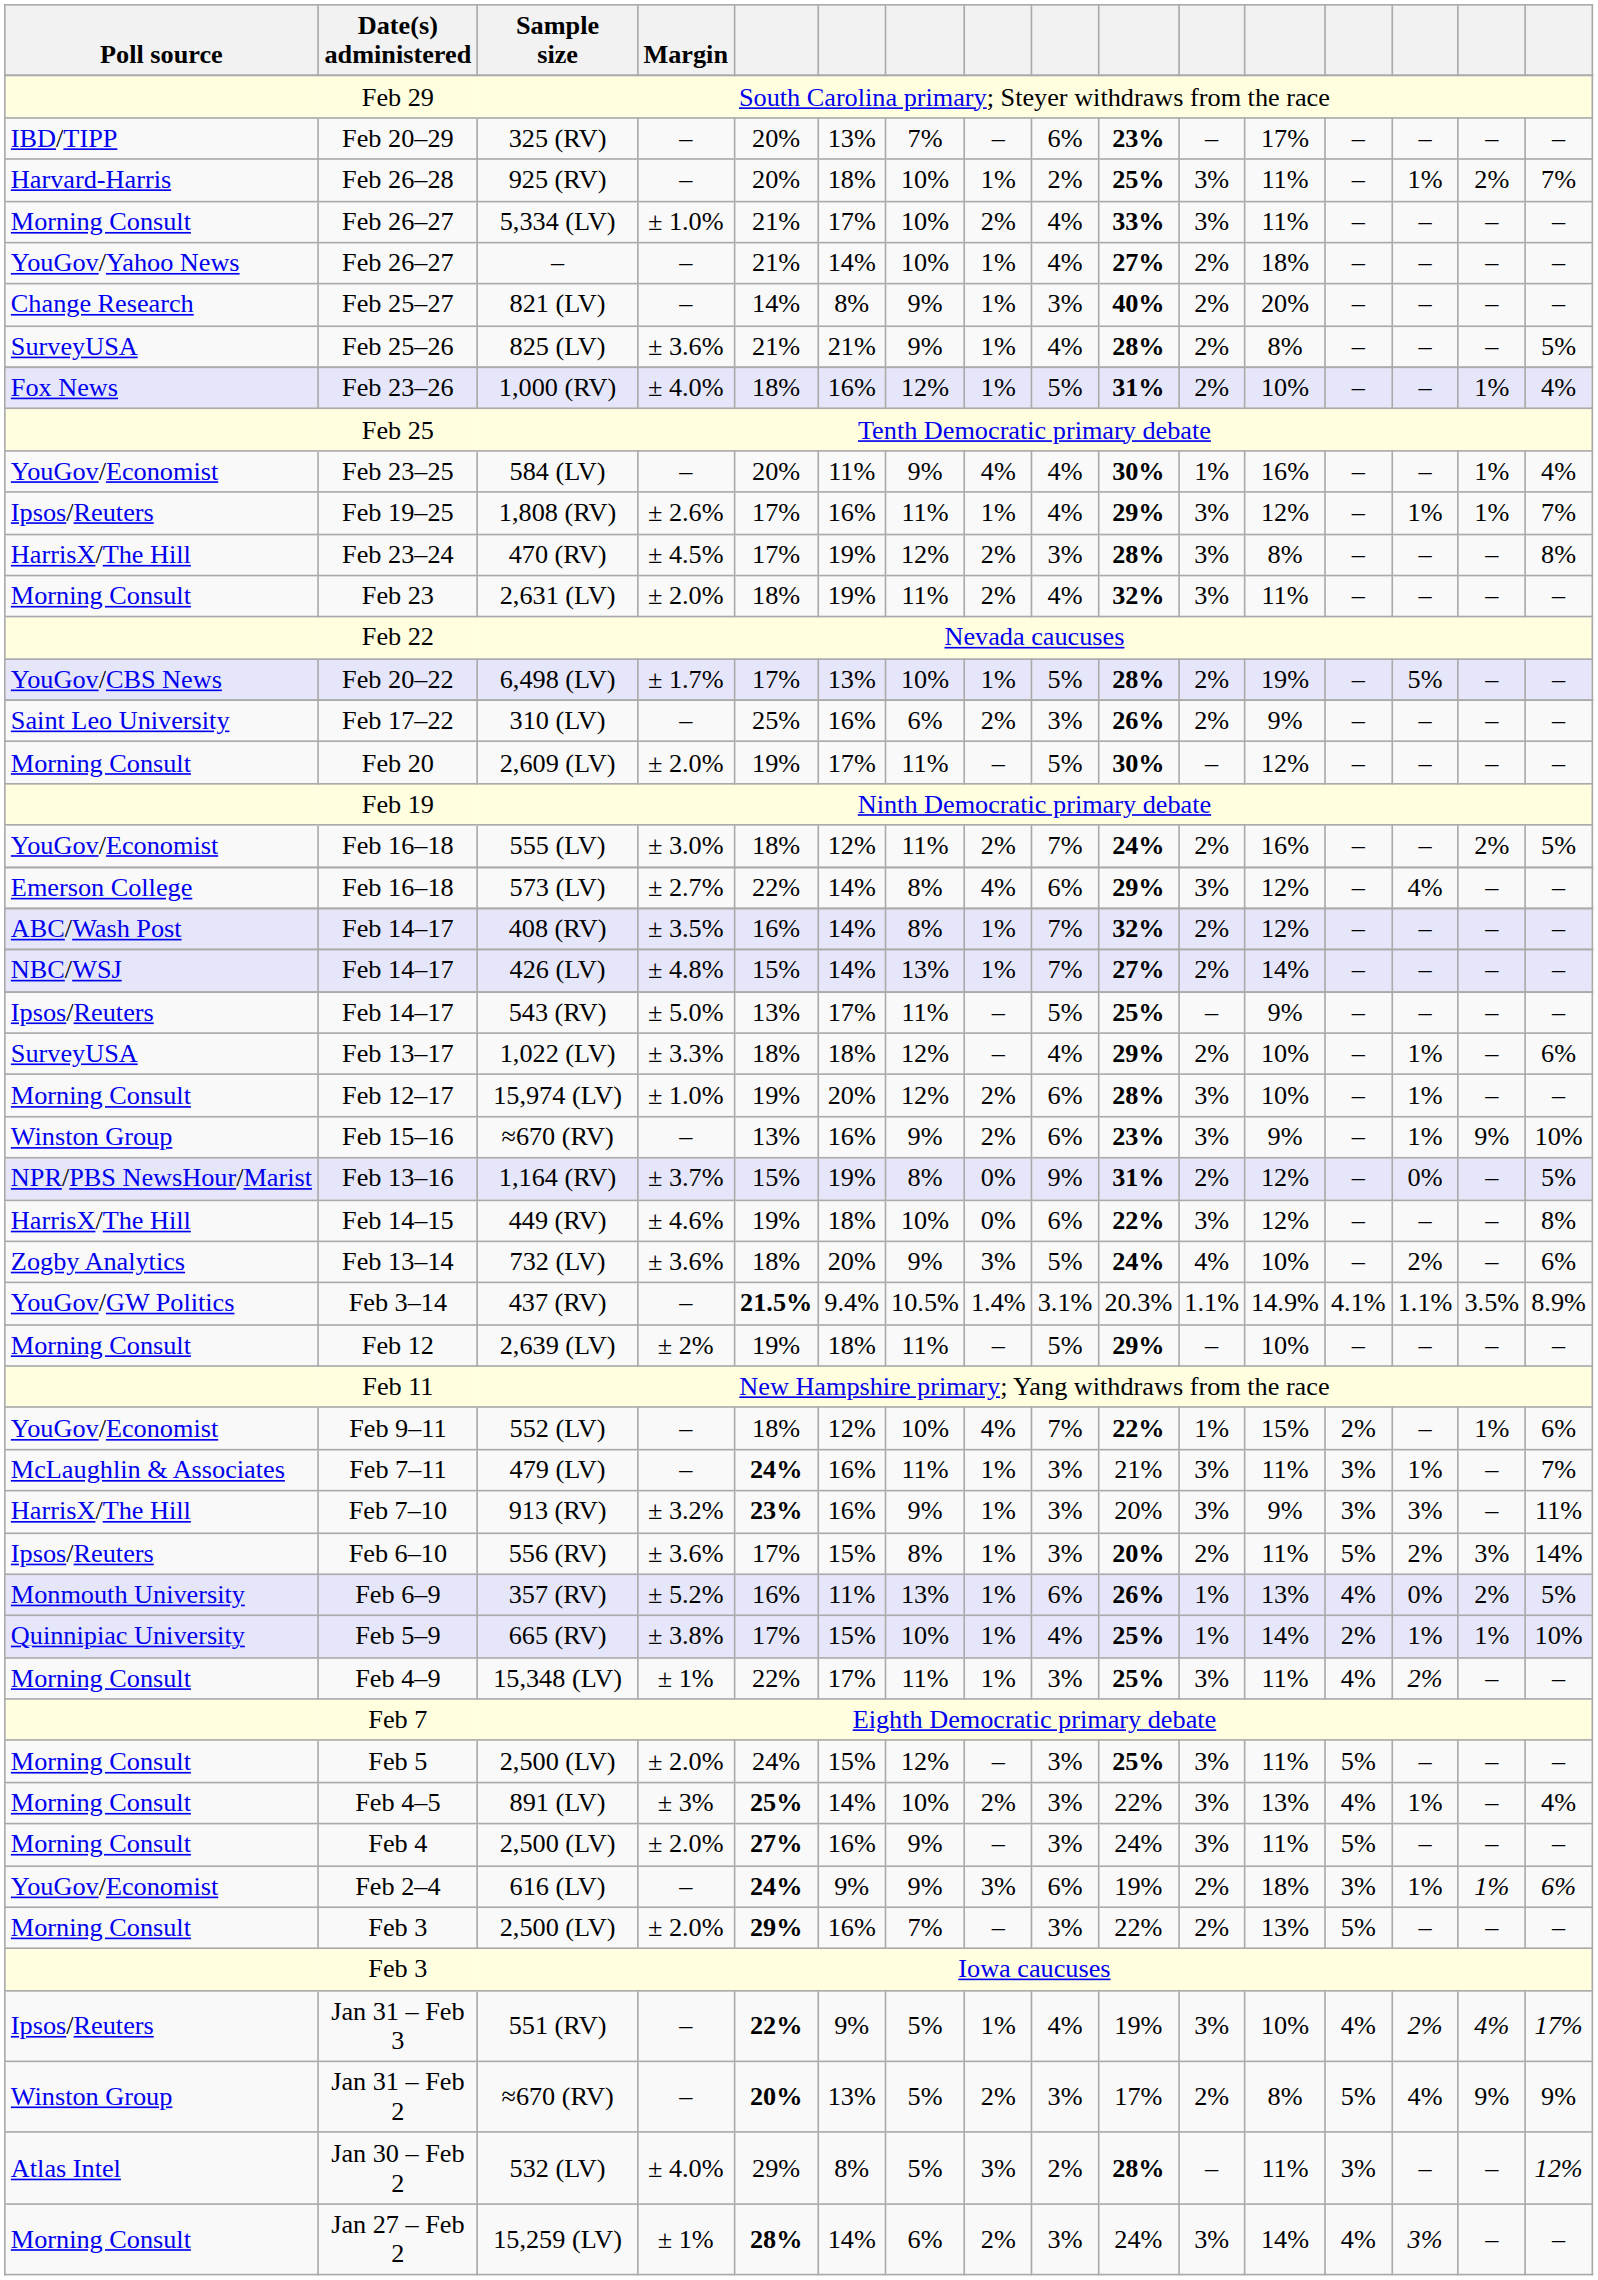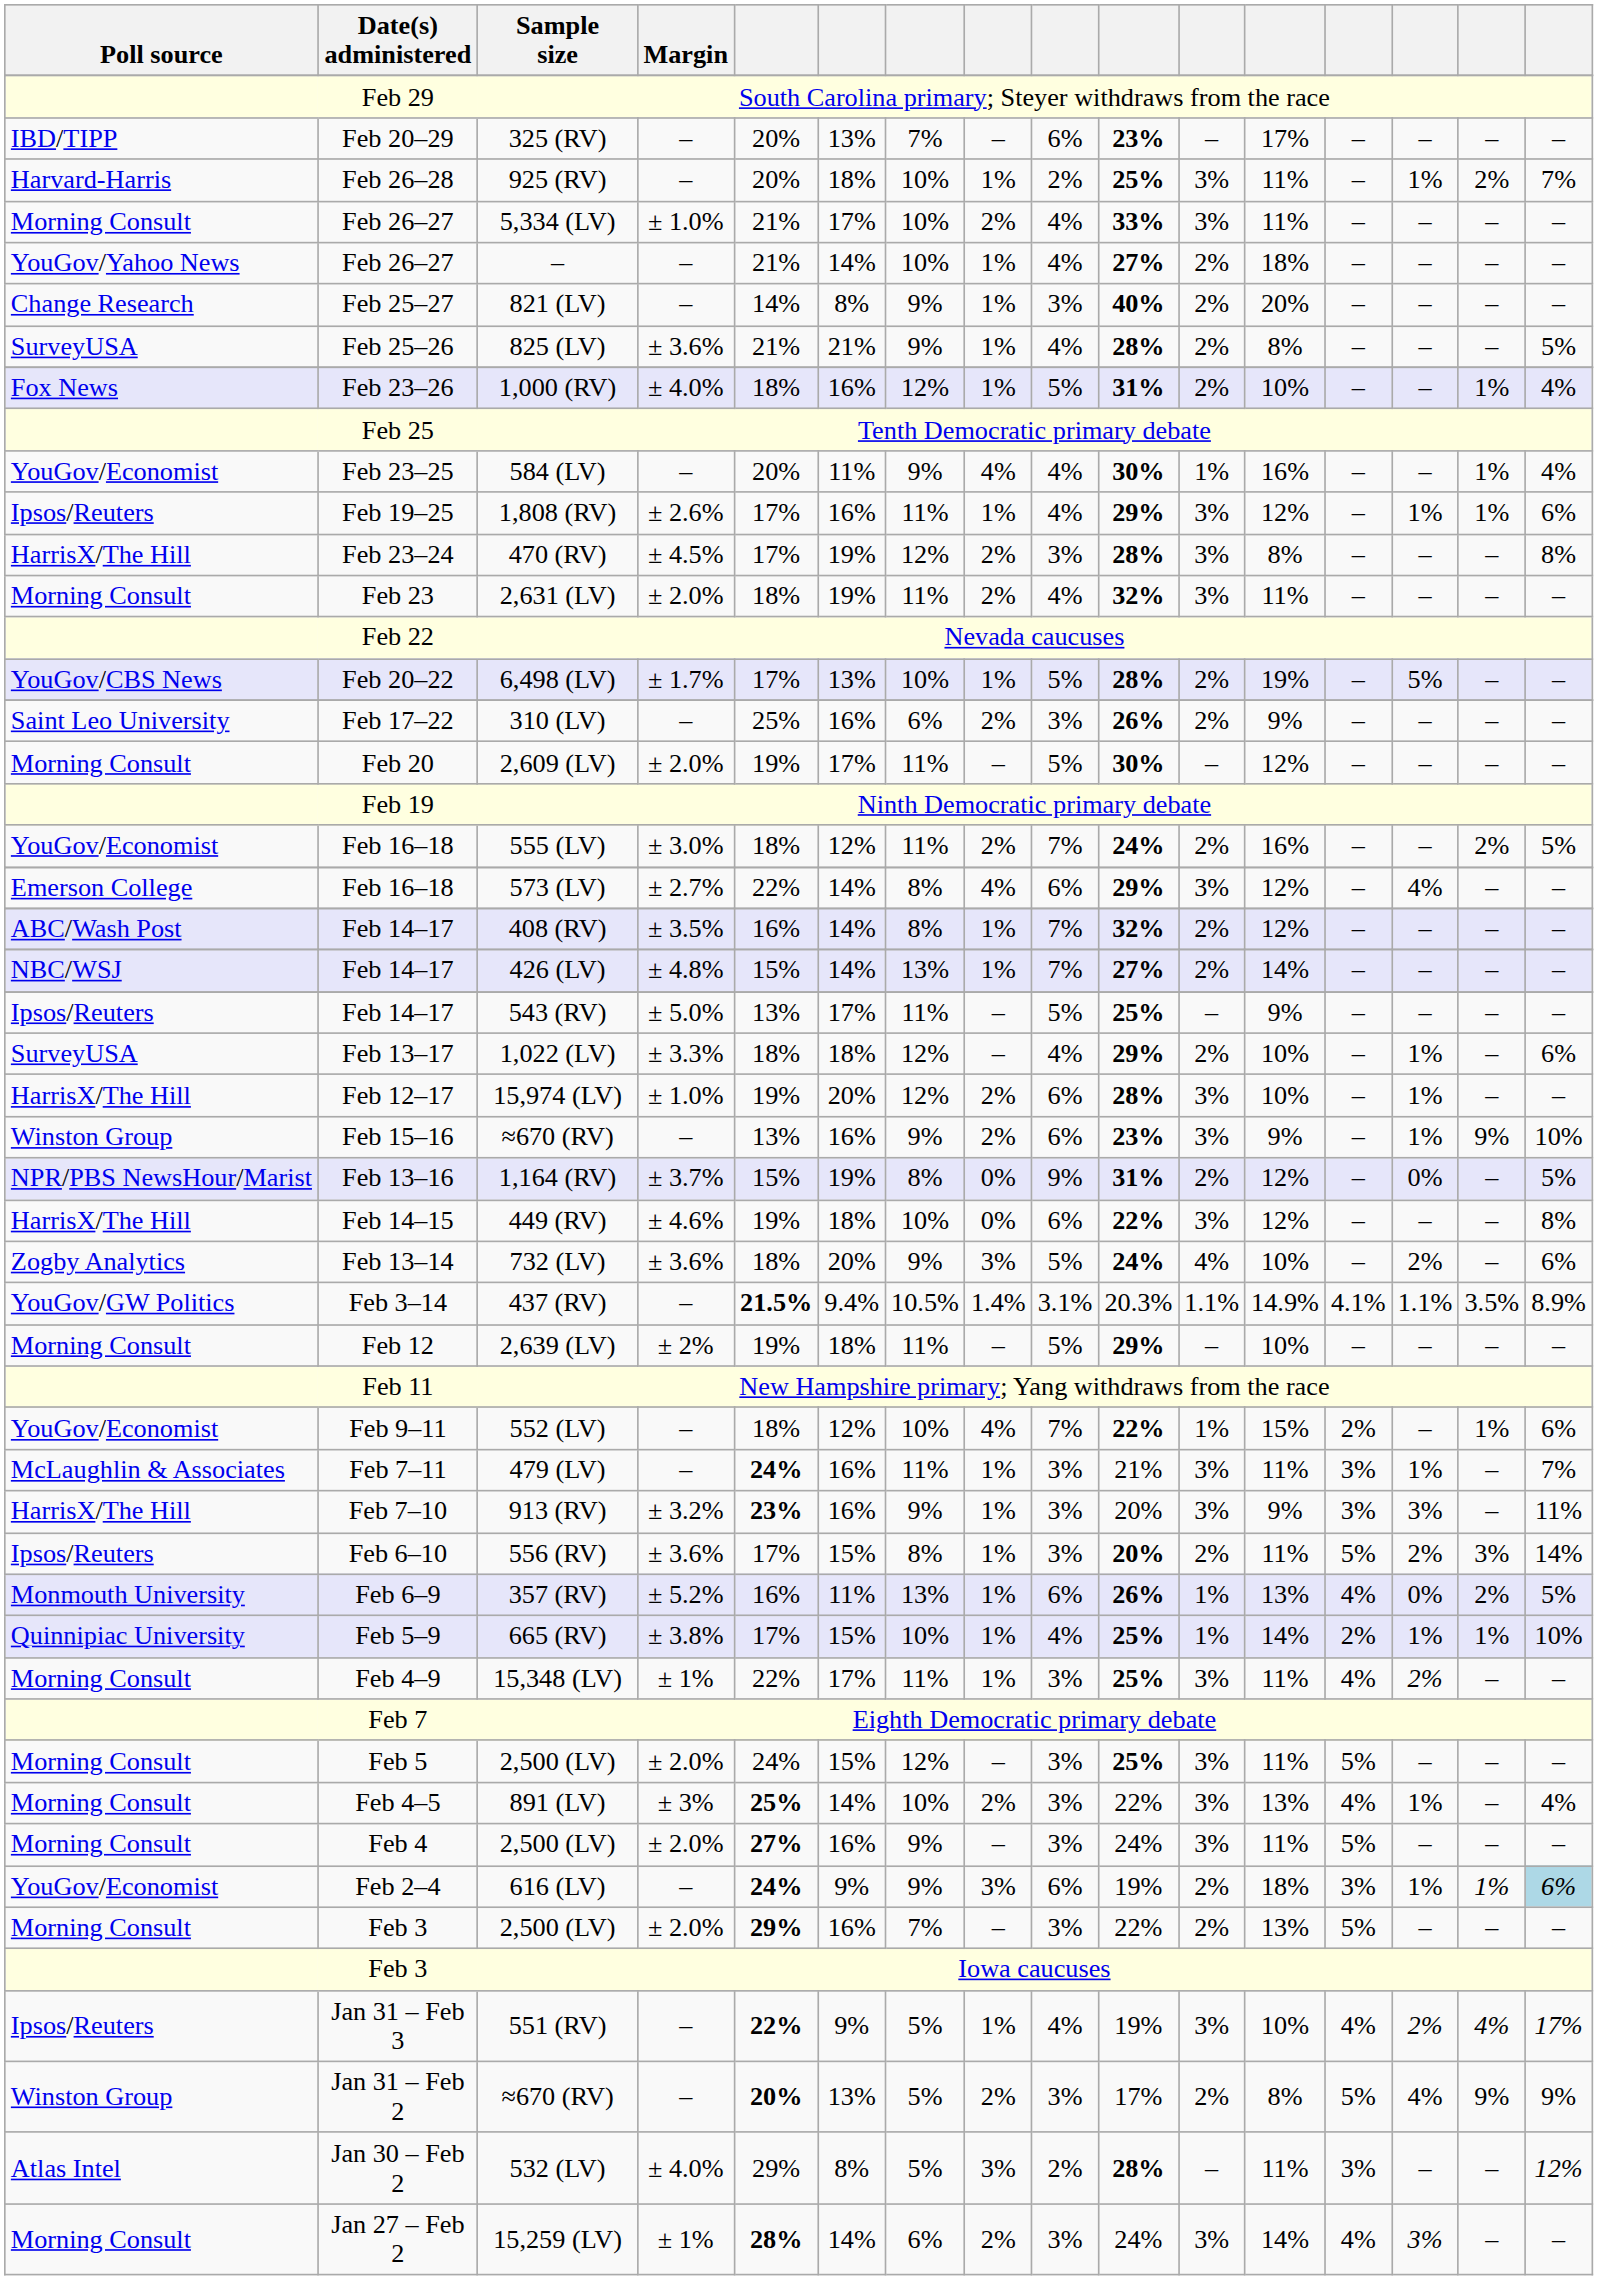(1559, 512) 7% -> (1559, 512) 6%
(101, 1095) Morning Consult -> (101, 1095) HarrisX/The Hill
(1559, 1885) no background -> (1559, 1885) lightblue background
